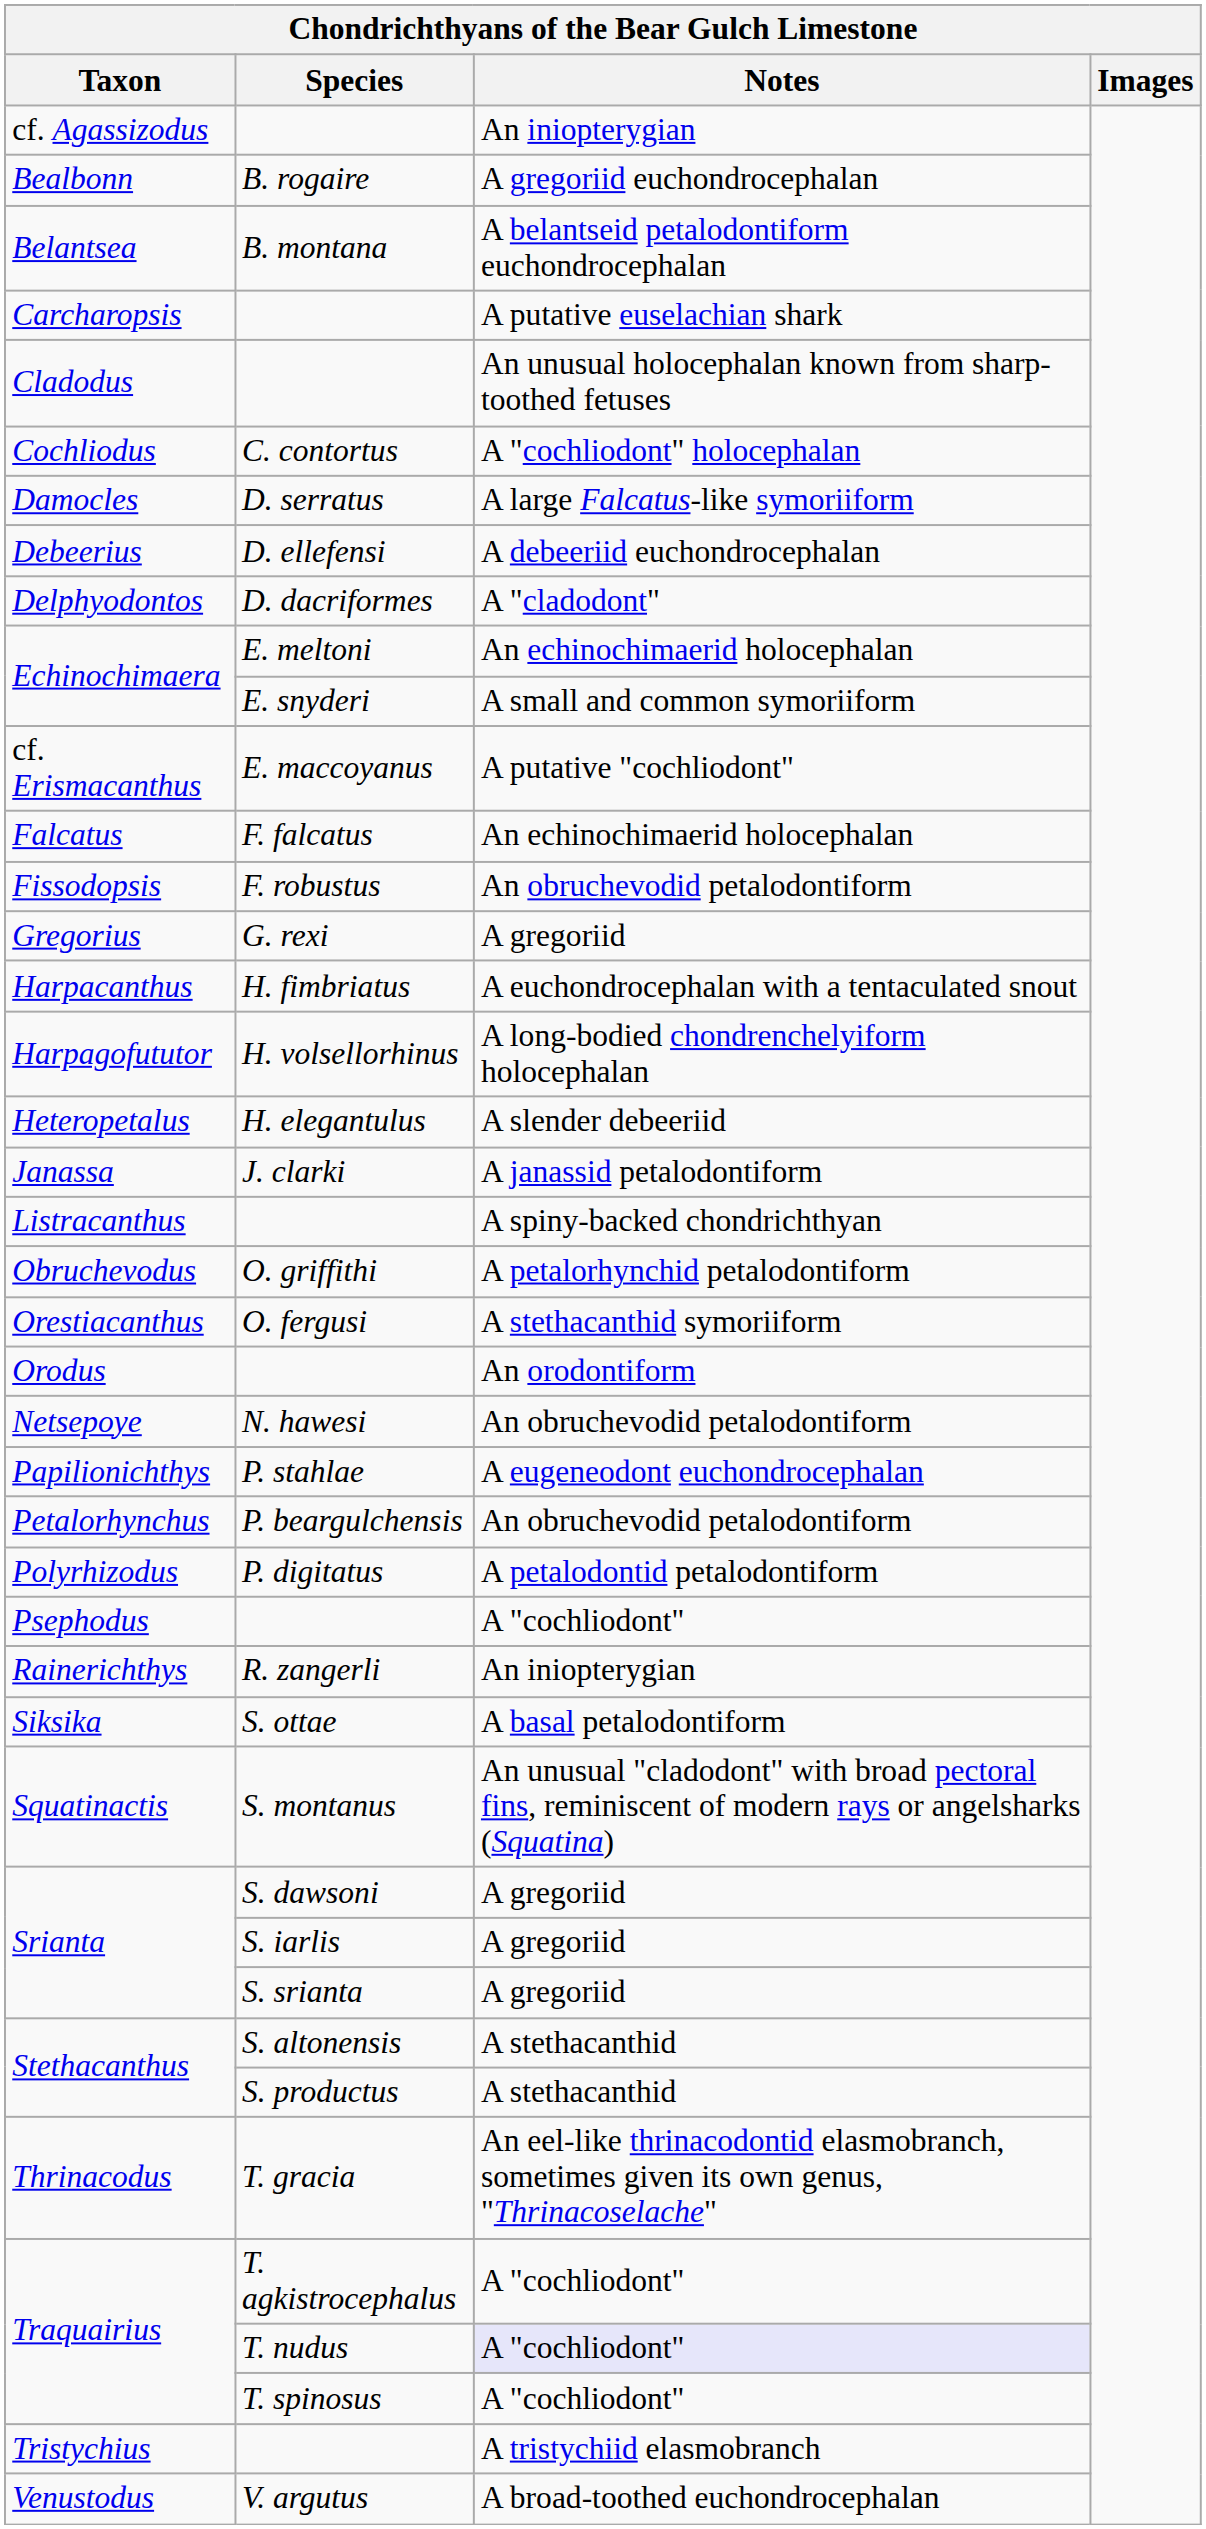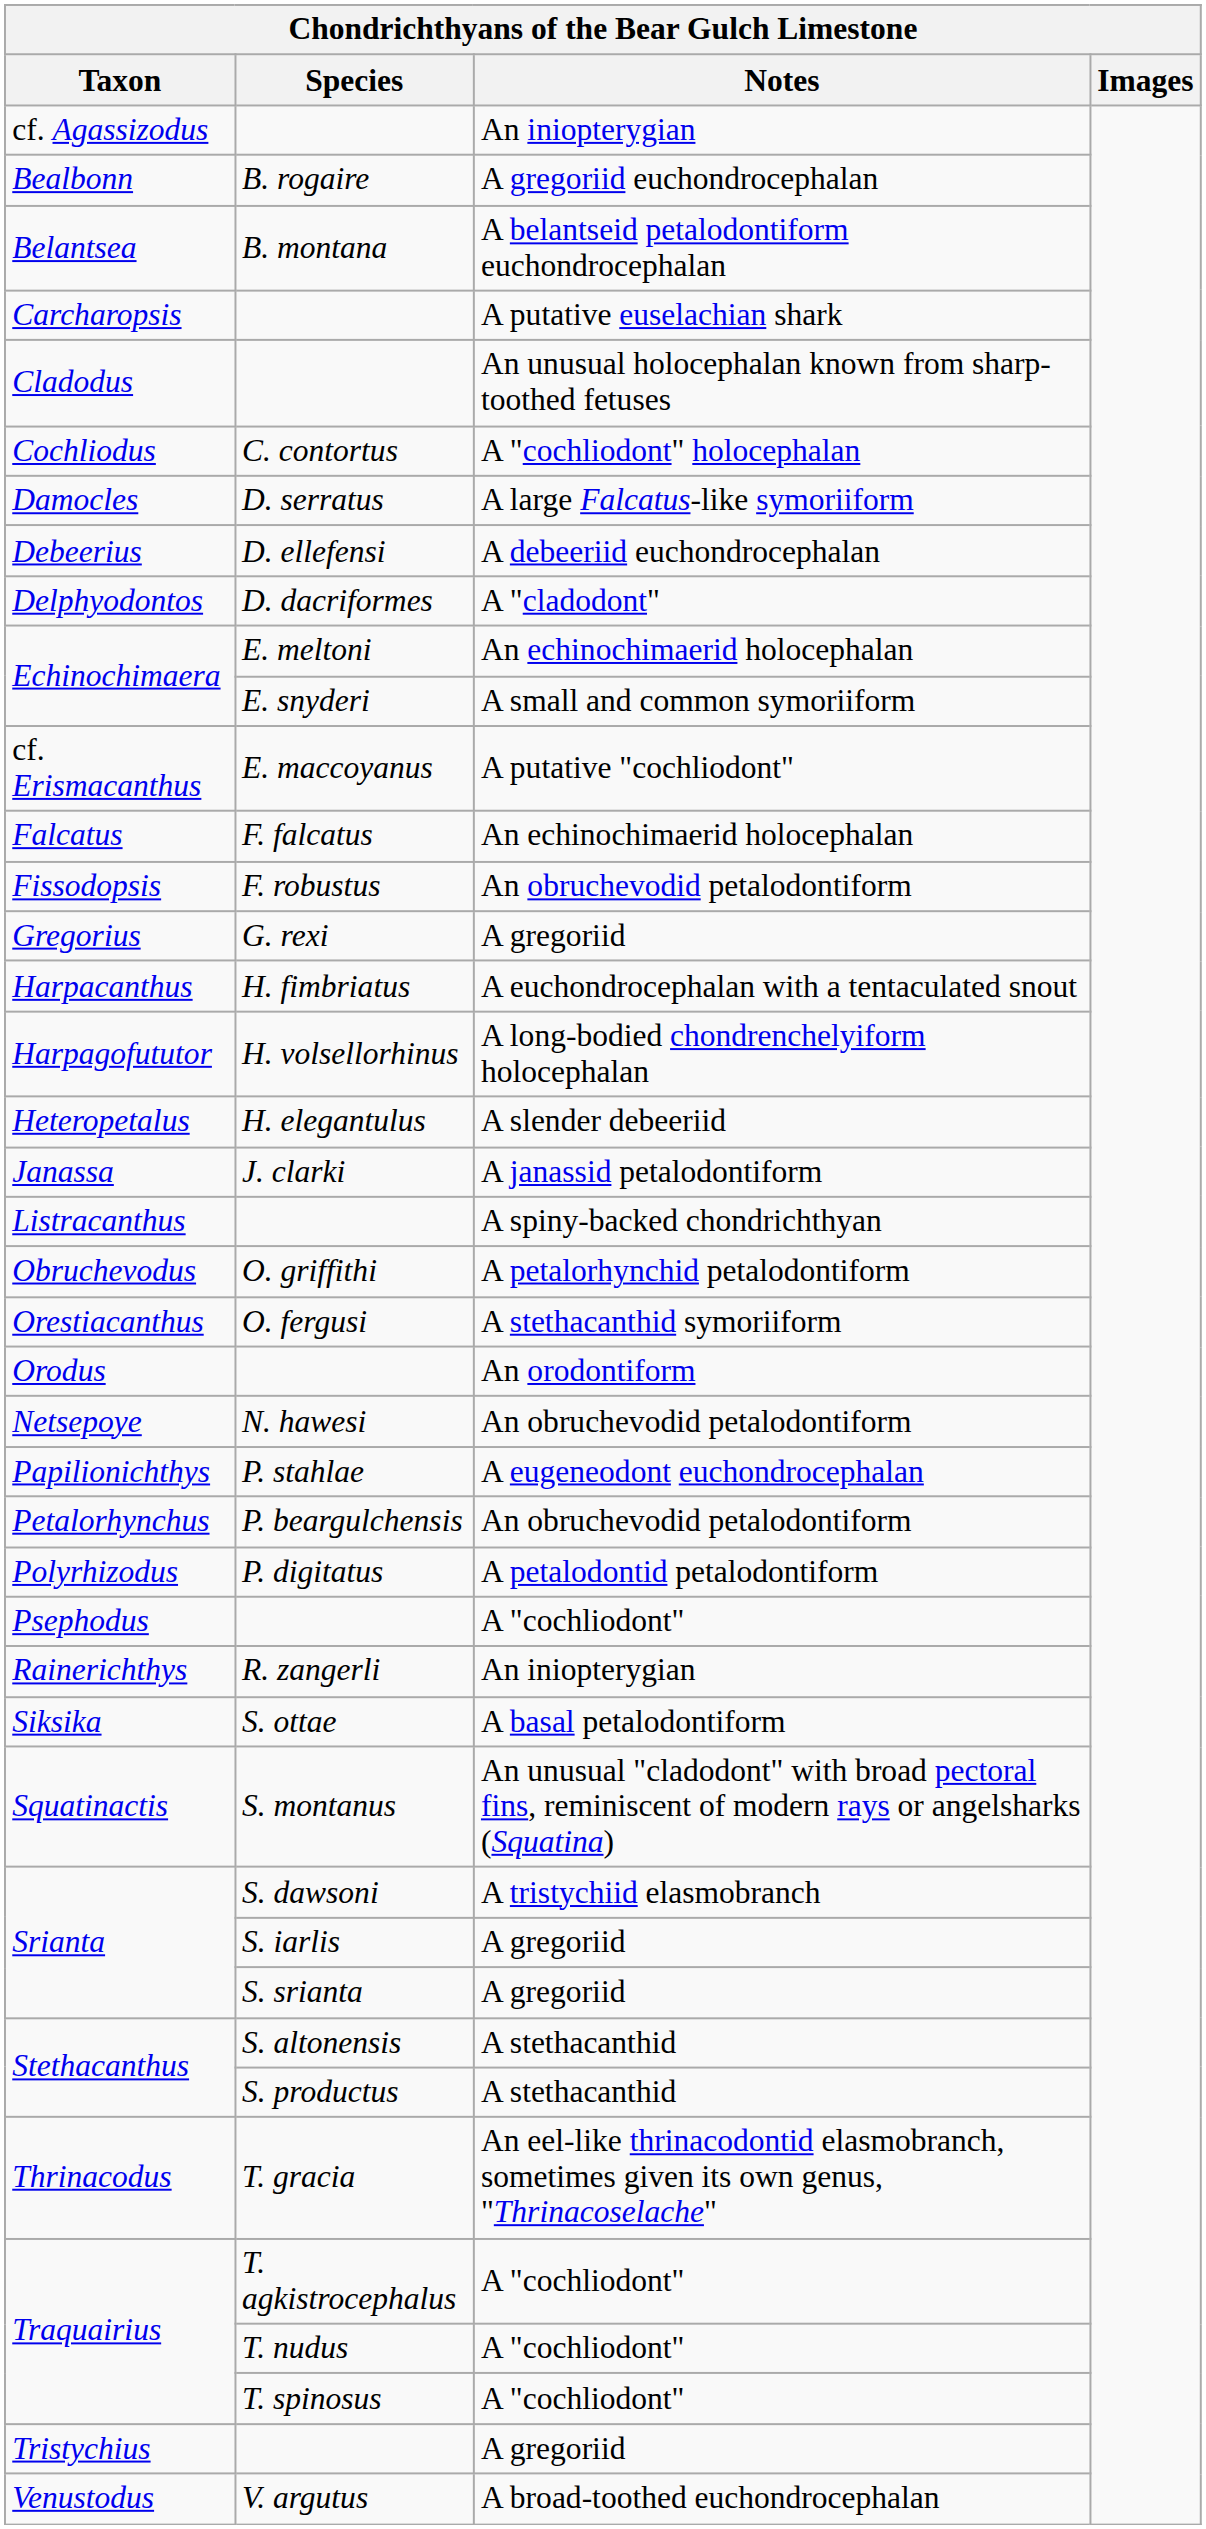(553, 1891) A gregoriid -> (651, 1891) A tristychiid elasmobranch
(583, 2348) lavender background -> (583, 2348) no background
(651, 2448) A tristychiid elasmobranch -> (553, 2448) A gregoriid
